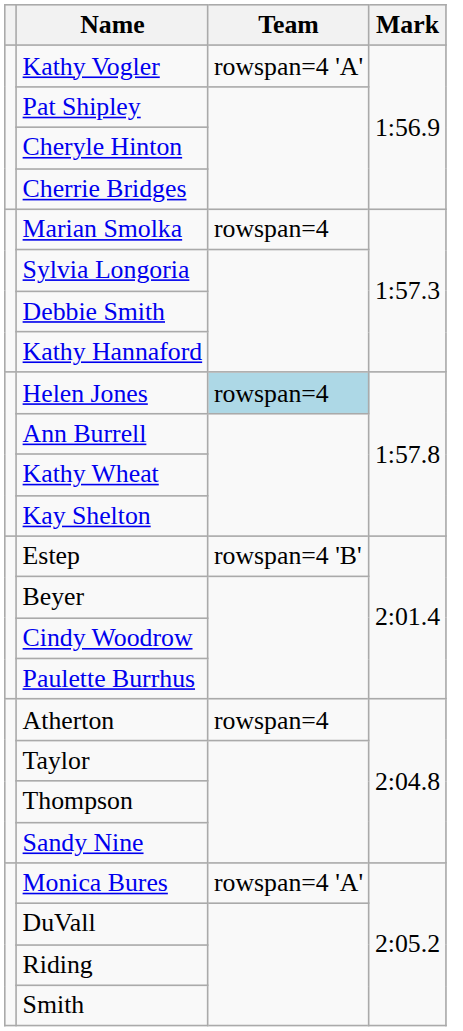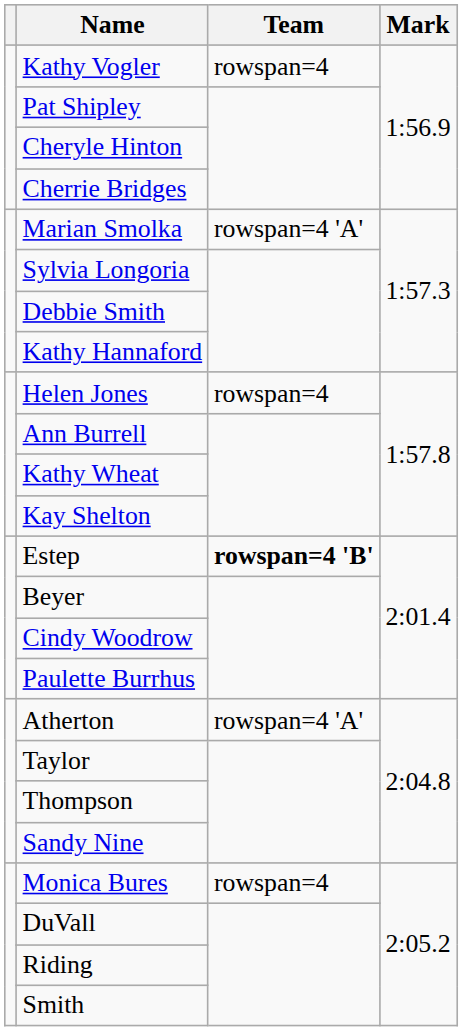(289, 65) rowspan=4 'A' -> (271, 65) rowspan=4
(271, 229) rowspan=4 -> (289, 229) rowspan=4 'A'
(271, 392) lightblue background -> (271, 392) no background
(288, 556) normal -> (294, 556) bold
(271, 719) rowspan=4 -> (289, 719) rowspan=4 'A'
(289, 882) rowspan=4 'A' -> (271, 882) rowspan=4
